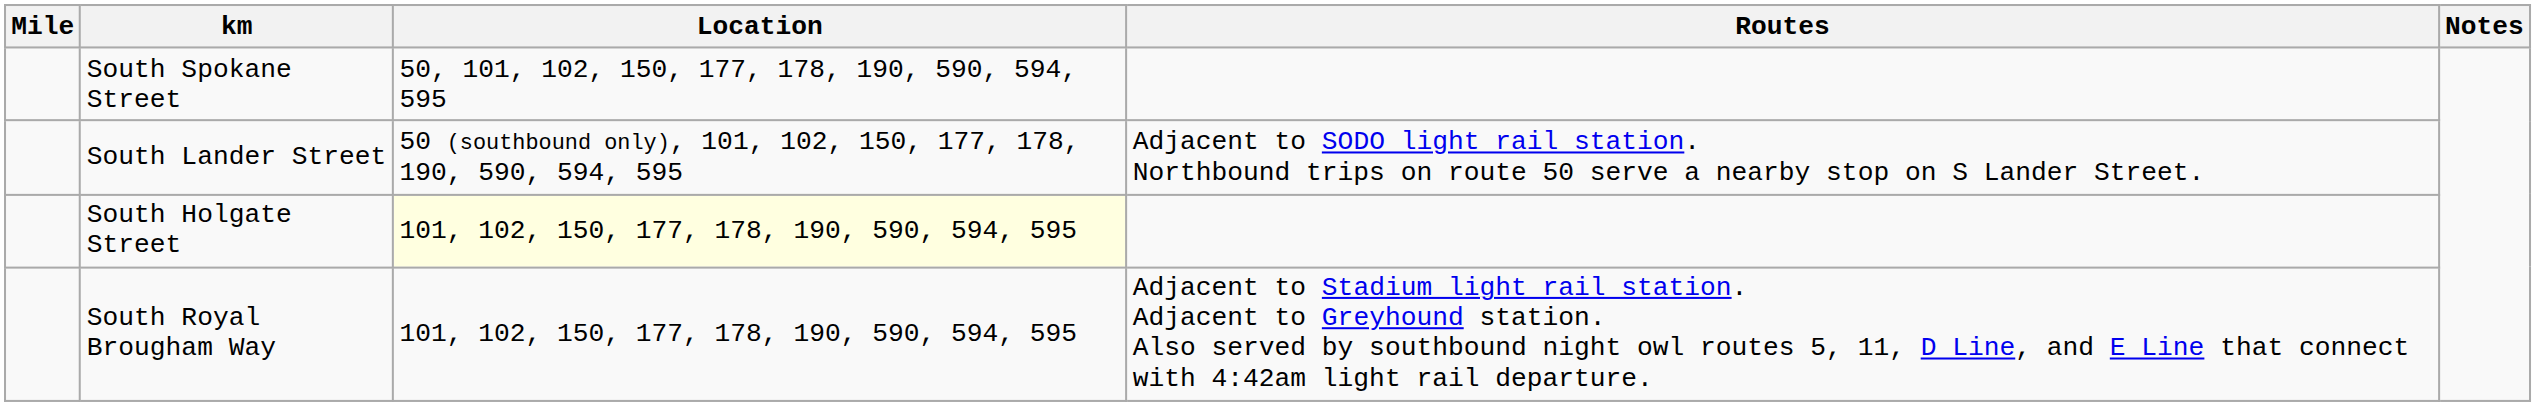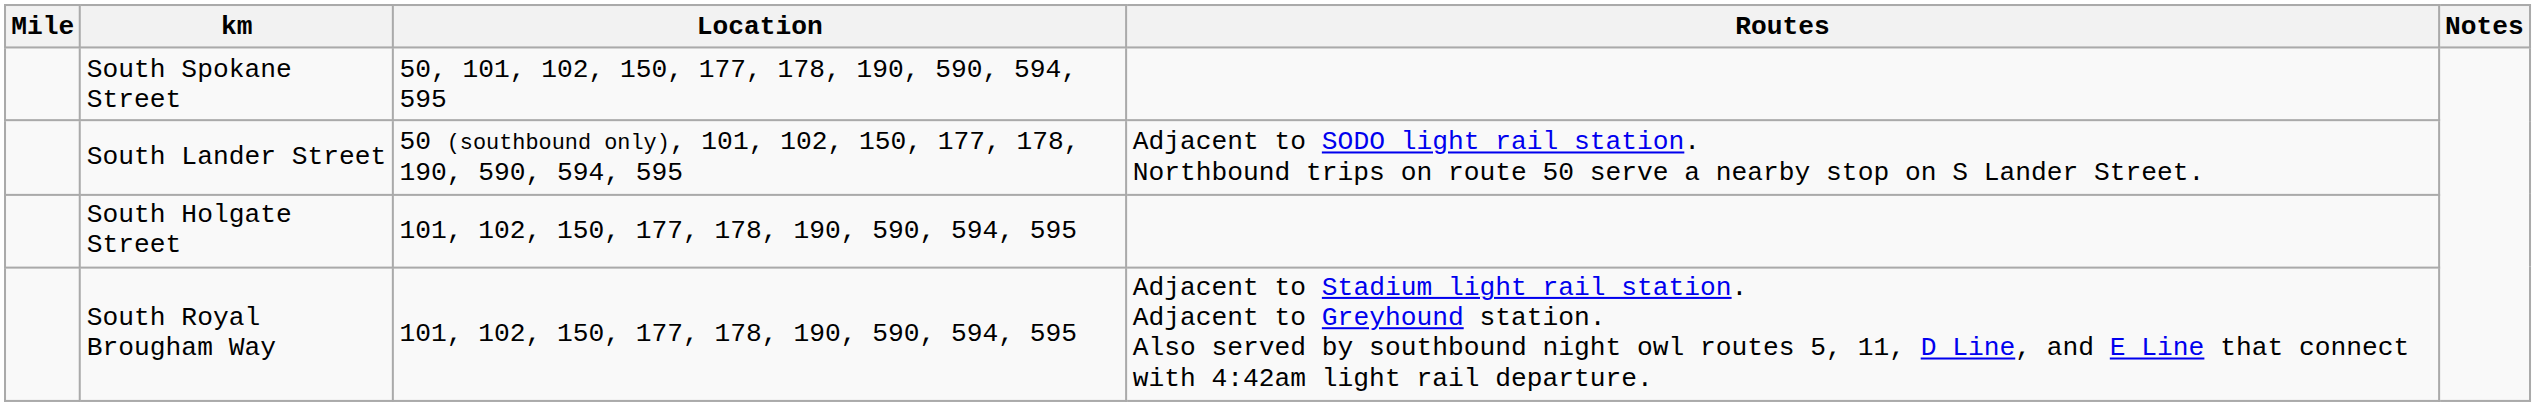(738, 231) lightyellow background -> (738, 231) no background
